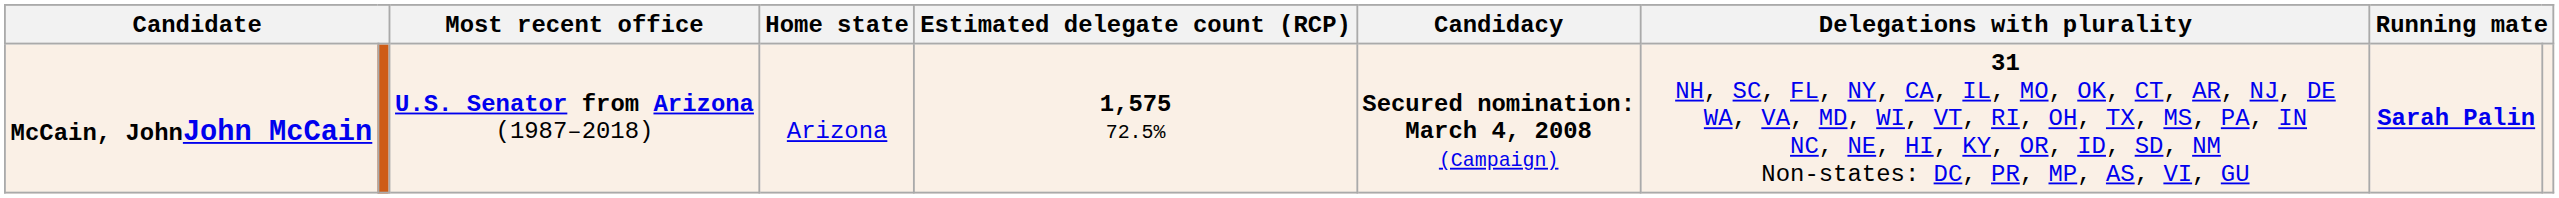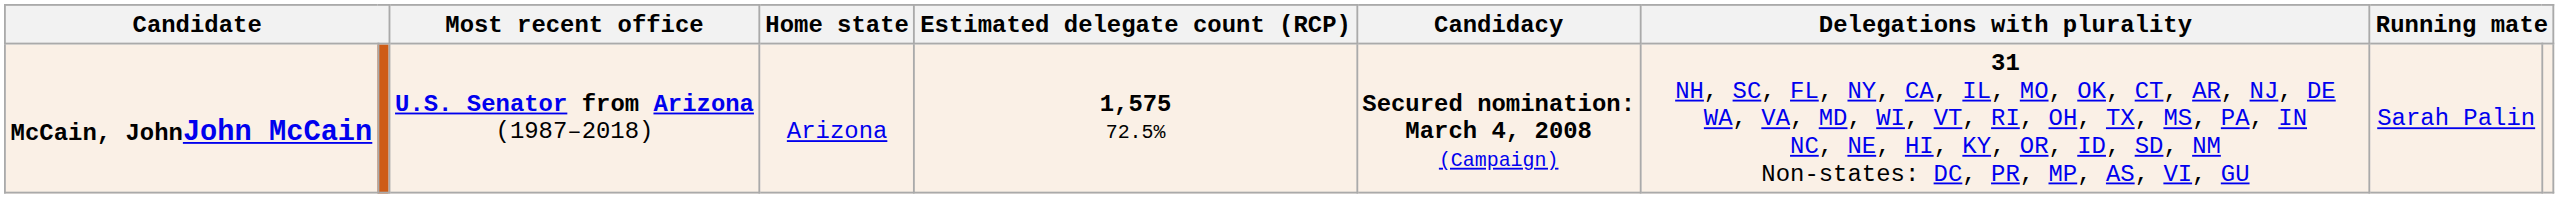(2456, 119) bold -> (2456, 119) normal
